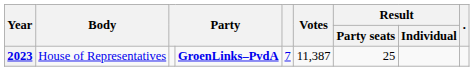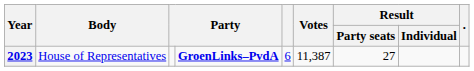(288, 56) 7 -> (288, 56) 6
(389, 56) 25 -> (389, 56) 27
